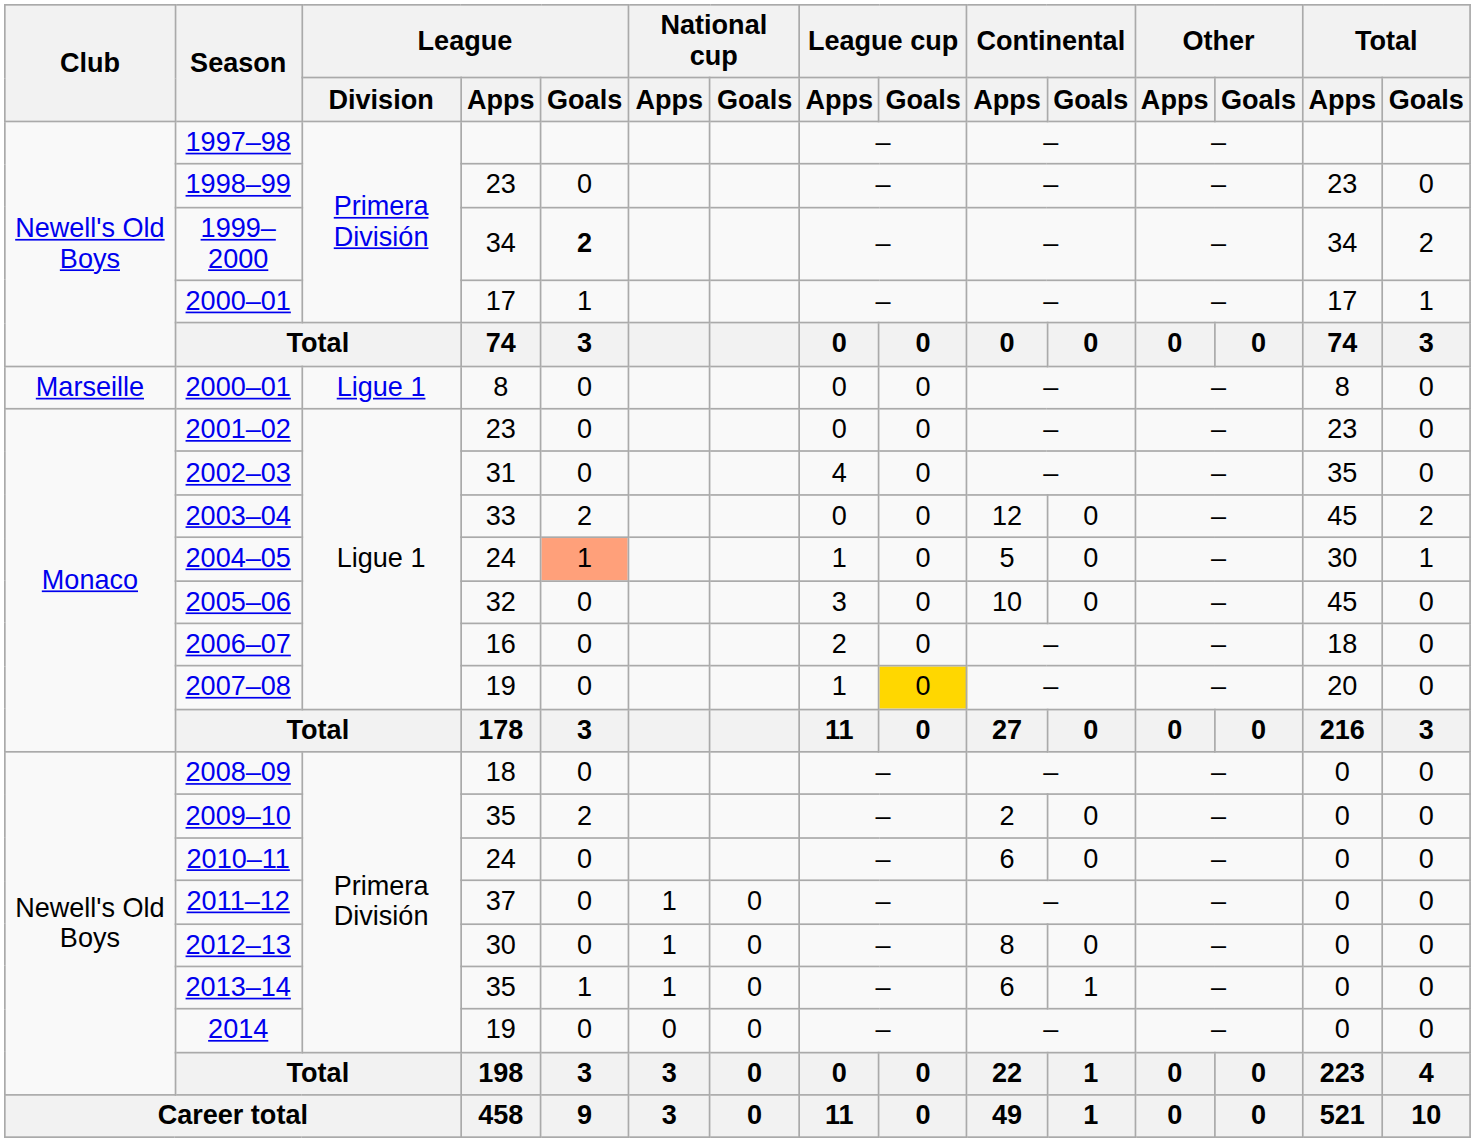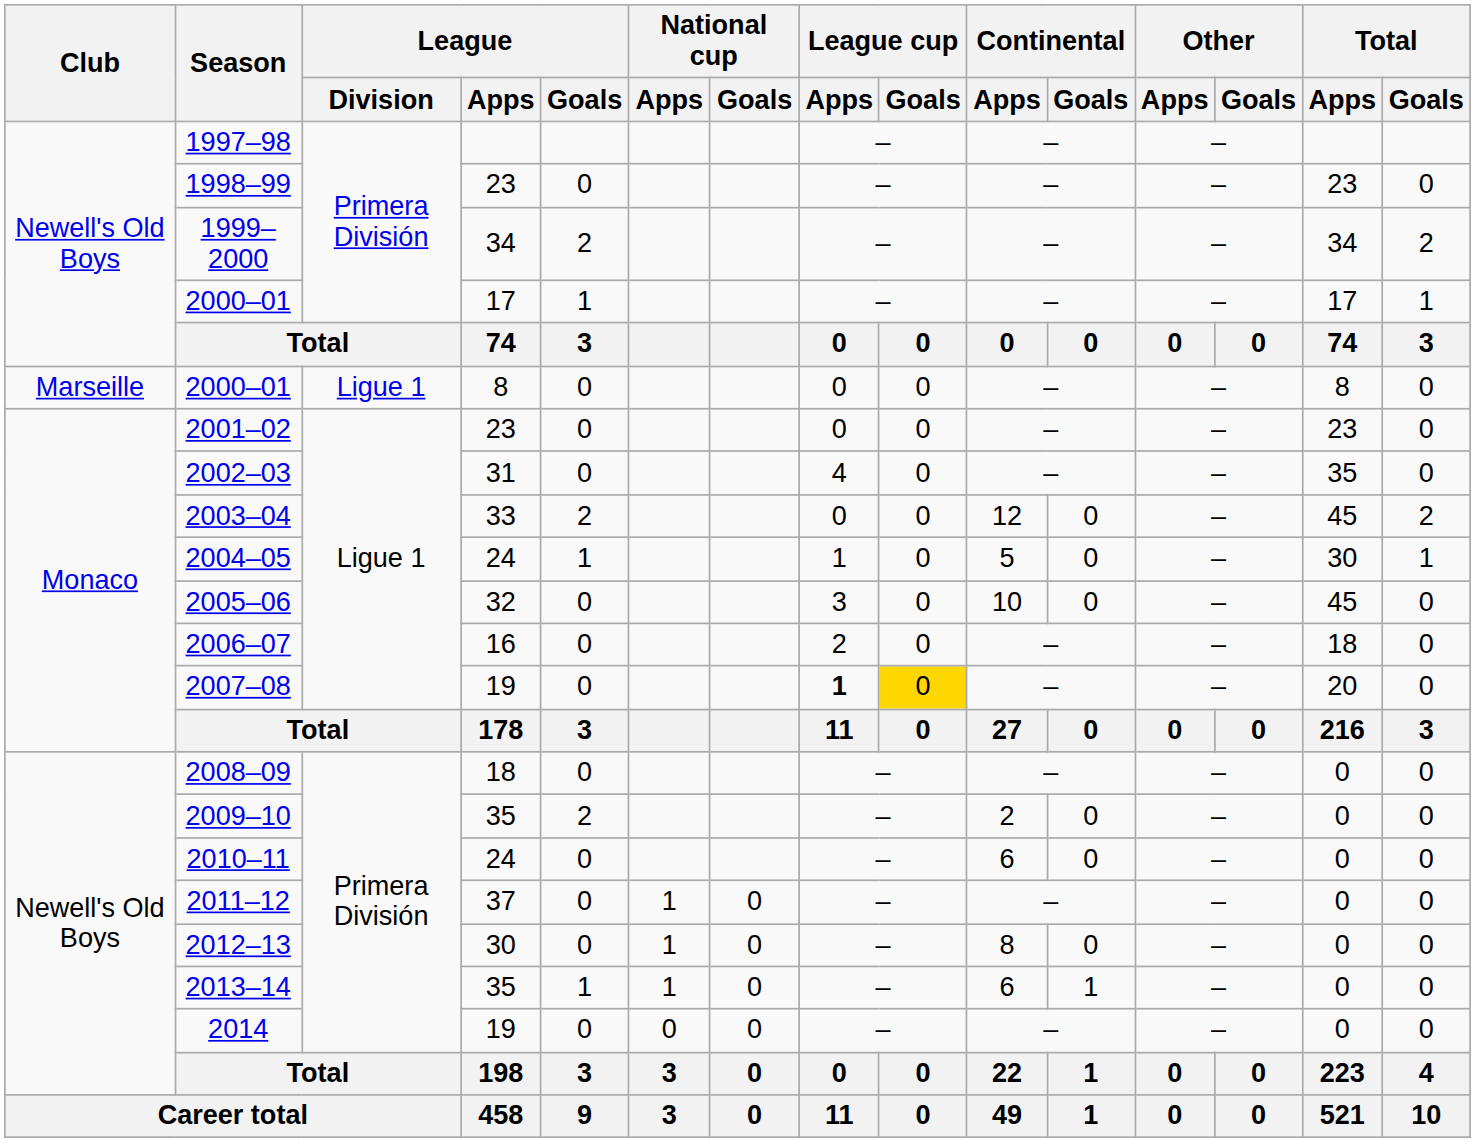(585, 243) bold -> (585, 243) normal
(585, 558) lightsalmon background -> (585, 558) no background
(839, 687) normal -> (839, 687) bold
